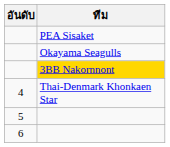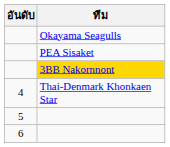(67, 35) PEA Sisaket -> (80, 35) Okayama Seagulls
(80, 52) Okayama Seagulls -> (67, 52) PEA Sisaket
